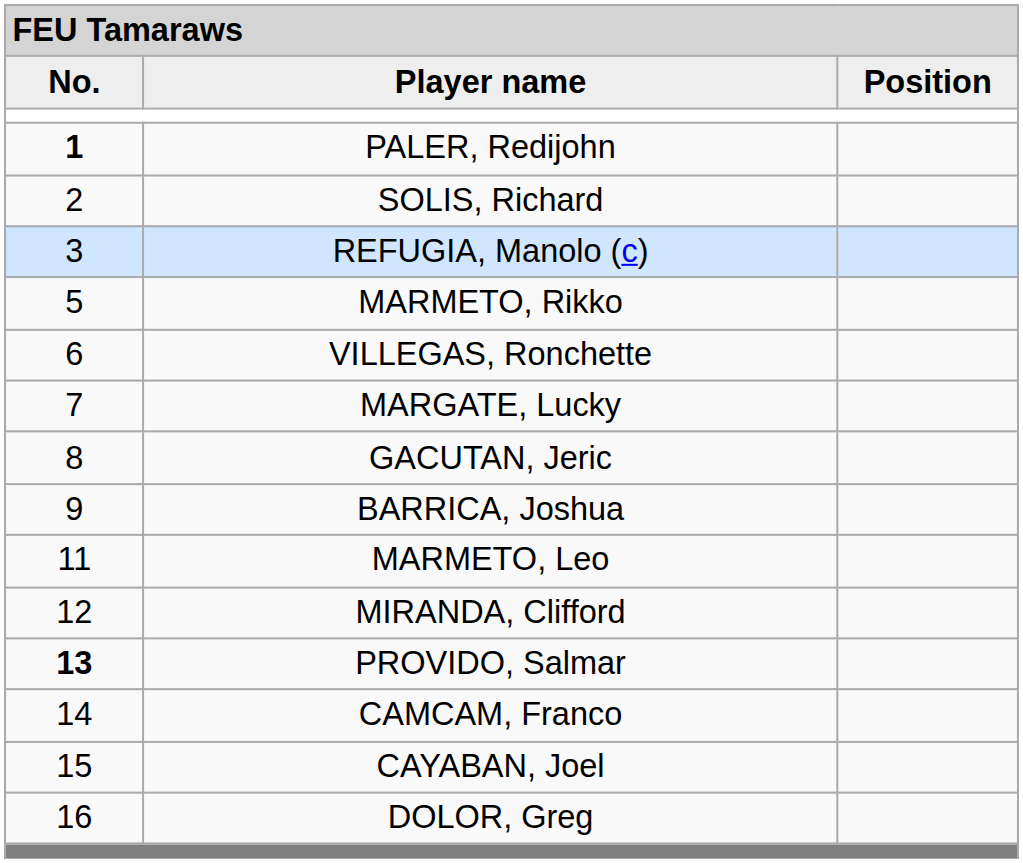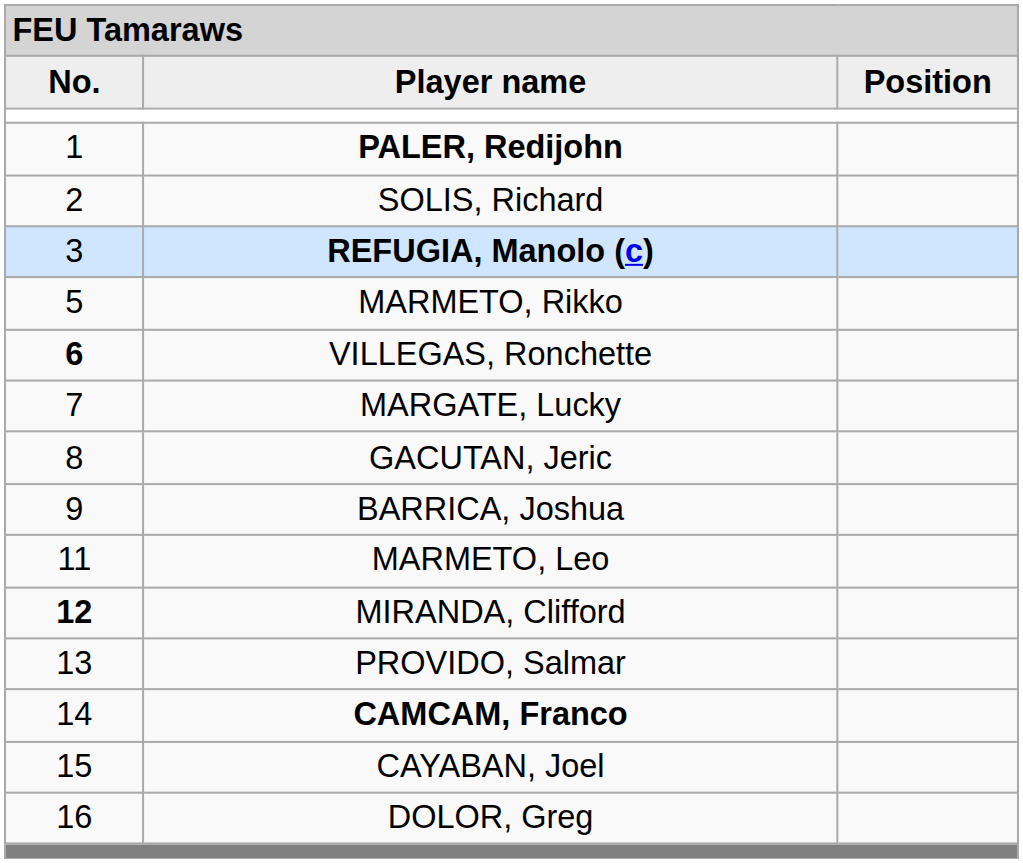(74, 148) bold -> (74, 148) normal
(491, 148) normal -> (491, 148) bold
(491, 251) normal -> (491, 251) bold
(74, 354) normal -> (74, 354) bold
(74, 611) normal -> (74, 611) bold
(74, 663) bold -> (74, 663) normal
(491, 714) normal -> (491, 714) bold
